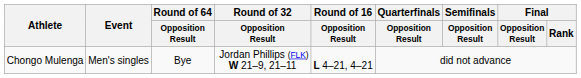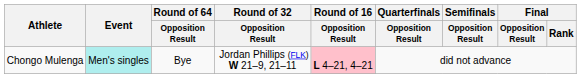(119, 61) no background -> (119, 61) paleturquoise background
(343, 66) no background -> (343, 66) pink background
